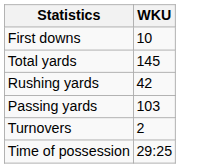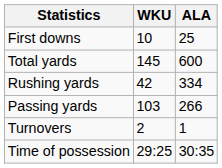+ column: (196, 16)
